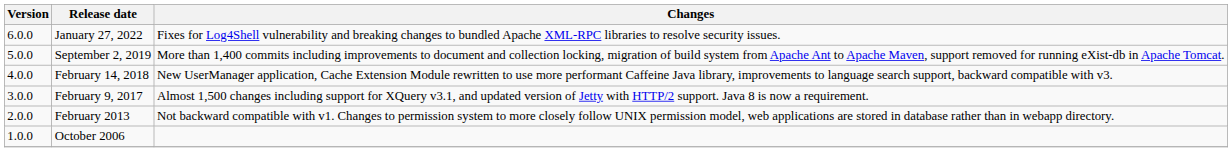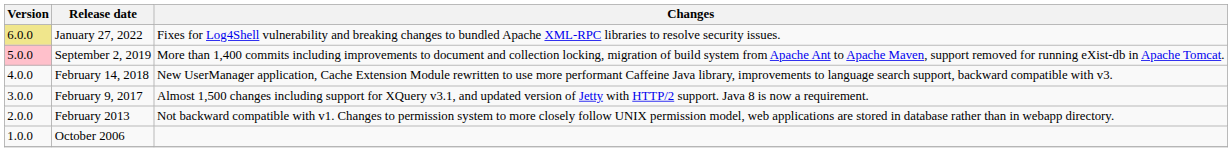(20, 34) no background -> (20, 34) khaki background
(20, 55) no background -> (20, 55) pink background
